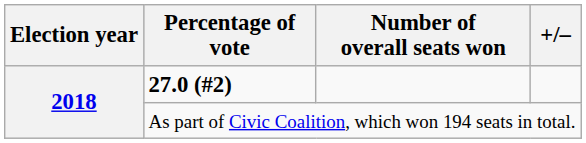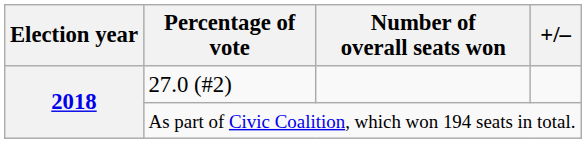(190, 84) bold -> (190, 84) normal
